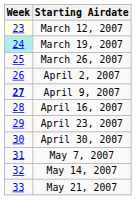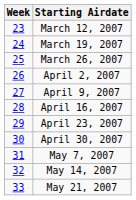(18, 28) lightyellow background -> (18, 28) no background
(18, 44) paleturquoise background -> (18, 44) no background
(18, 92) bold -> (18, 92) normal
